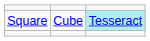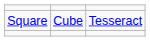(115, 20) paleturquoise background -> (115, 20) no background
